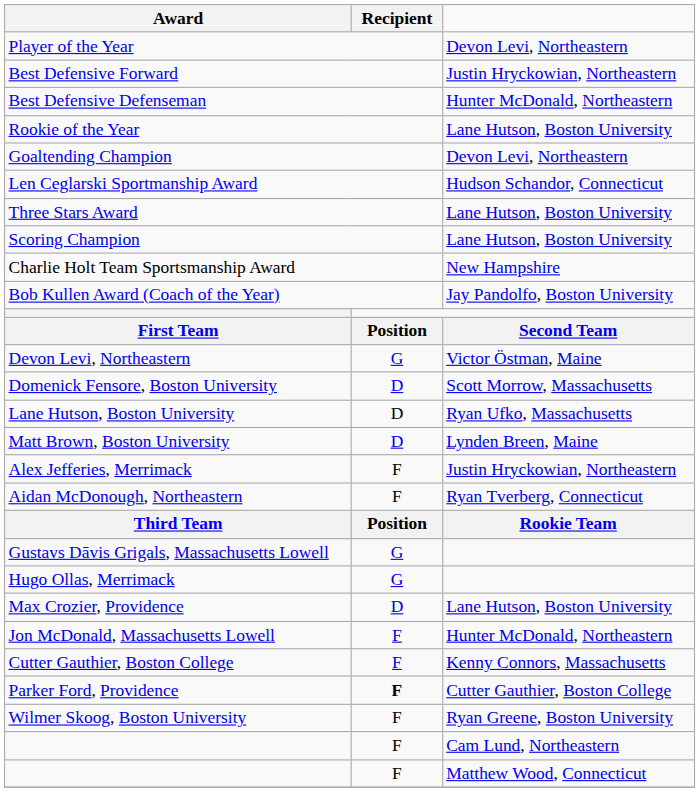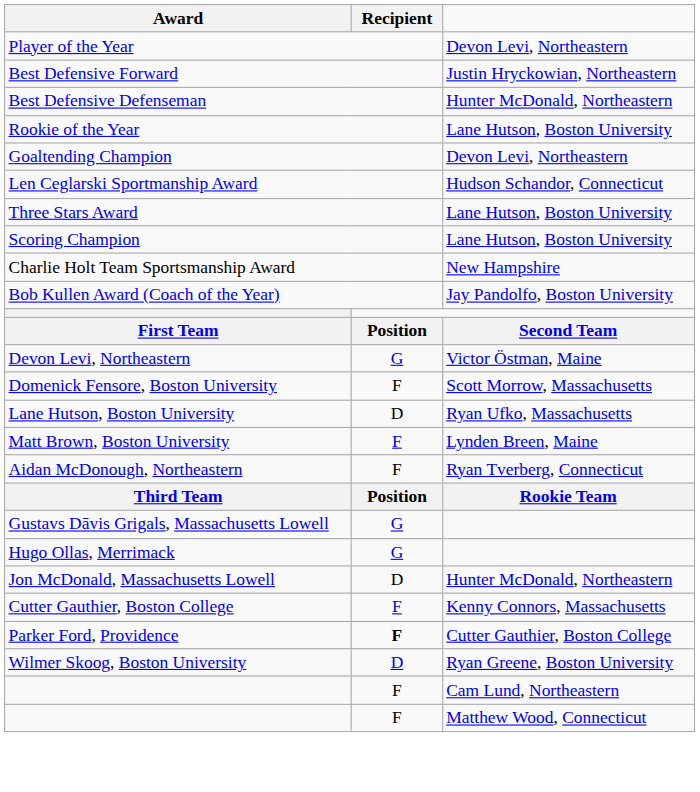(397, 385) D -> (397, 385) F
(397, 441) D -> (397, 441) F
- row: (100, 468)
- row: (96, 607)
(397, 634) F -> (397, 579) D
(397, 717) F -> (397, 662) D
